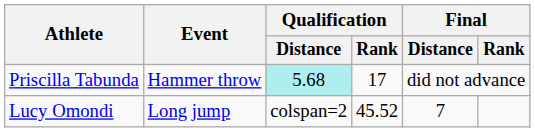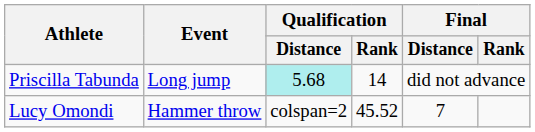(205, 80) Hammer throw -> (189, 80) Long jump
(377, 80) 17 -> (377, 80) 14
(189, 111) Long jump -> (205, 111) Hammer throw
